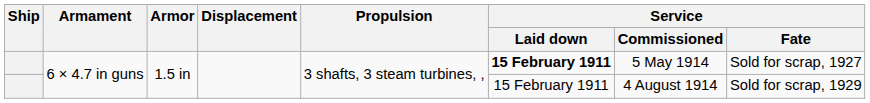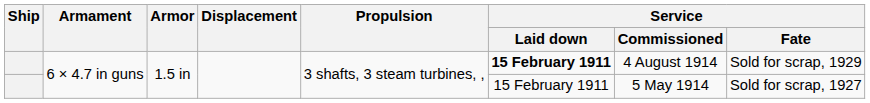(670, 62) 5 May 1914 -> (670, 62) 4 August 1914
(796, 62) Sold for scrap, 1927 -> (796, 62) Sold for scrap, 1929
(670, 86) 4 August 1914 -> (670, 86) 5 May 1914
(796, 86) Sold for scrap, 1929 -> (796, 86) Sold for scrap, 1927
